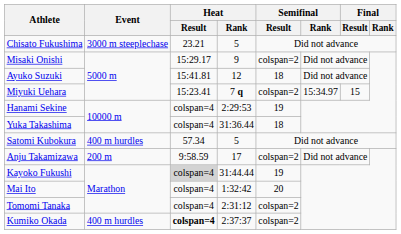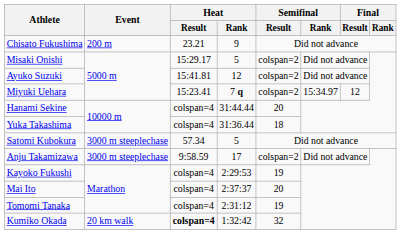(128, 44) 3000 m steeplechase -> (99, 44) 200 m
(237, 44) 5 -> (237, 44) 9
(237, 60) 9 -> (237, 60) 5
(279, 76) 18 -> (279, 76) colspan=2
(355, 92) 15 -> (355, 92) 12
(237, 108) 2:29:53 -> (237, 108) 31:44.44
(279, 108) 19 -> (279, 108) 20
(115, 141) 400 m hurdles -> (128, 141) 3000 m steeplechase
(99, 157) 200 m -> (128, 157) 3000 m steeplechase
(194, 173) lightgrey background -> (194, 173) no background
(237, 173) 31:44.44 -> (237, 173) 2:29:53
(237, 189) 1:32:42 -> (237, 189) 2:37:37
(279, 205) colspan=2 -> (279, 205) 19
(115, 222) 400 m hurdles -> (110, 222) 20 km walk
(237, 222) 2:37:37 -> (237, 222) 1:32:42
(279, 222) colspan=2 -> (279, 222) 32
